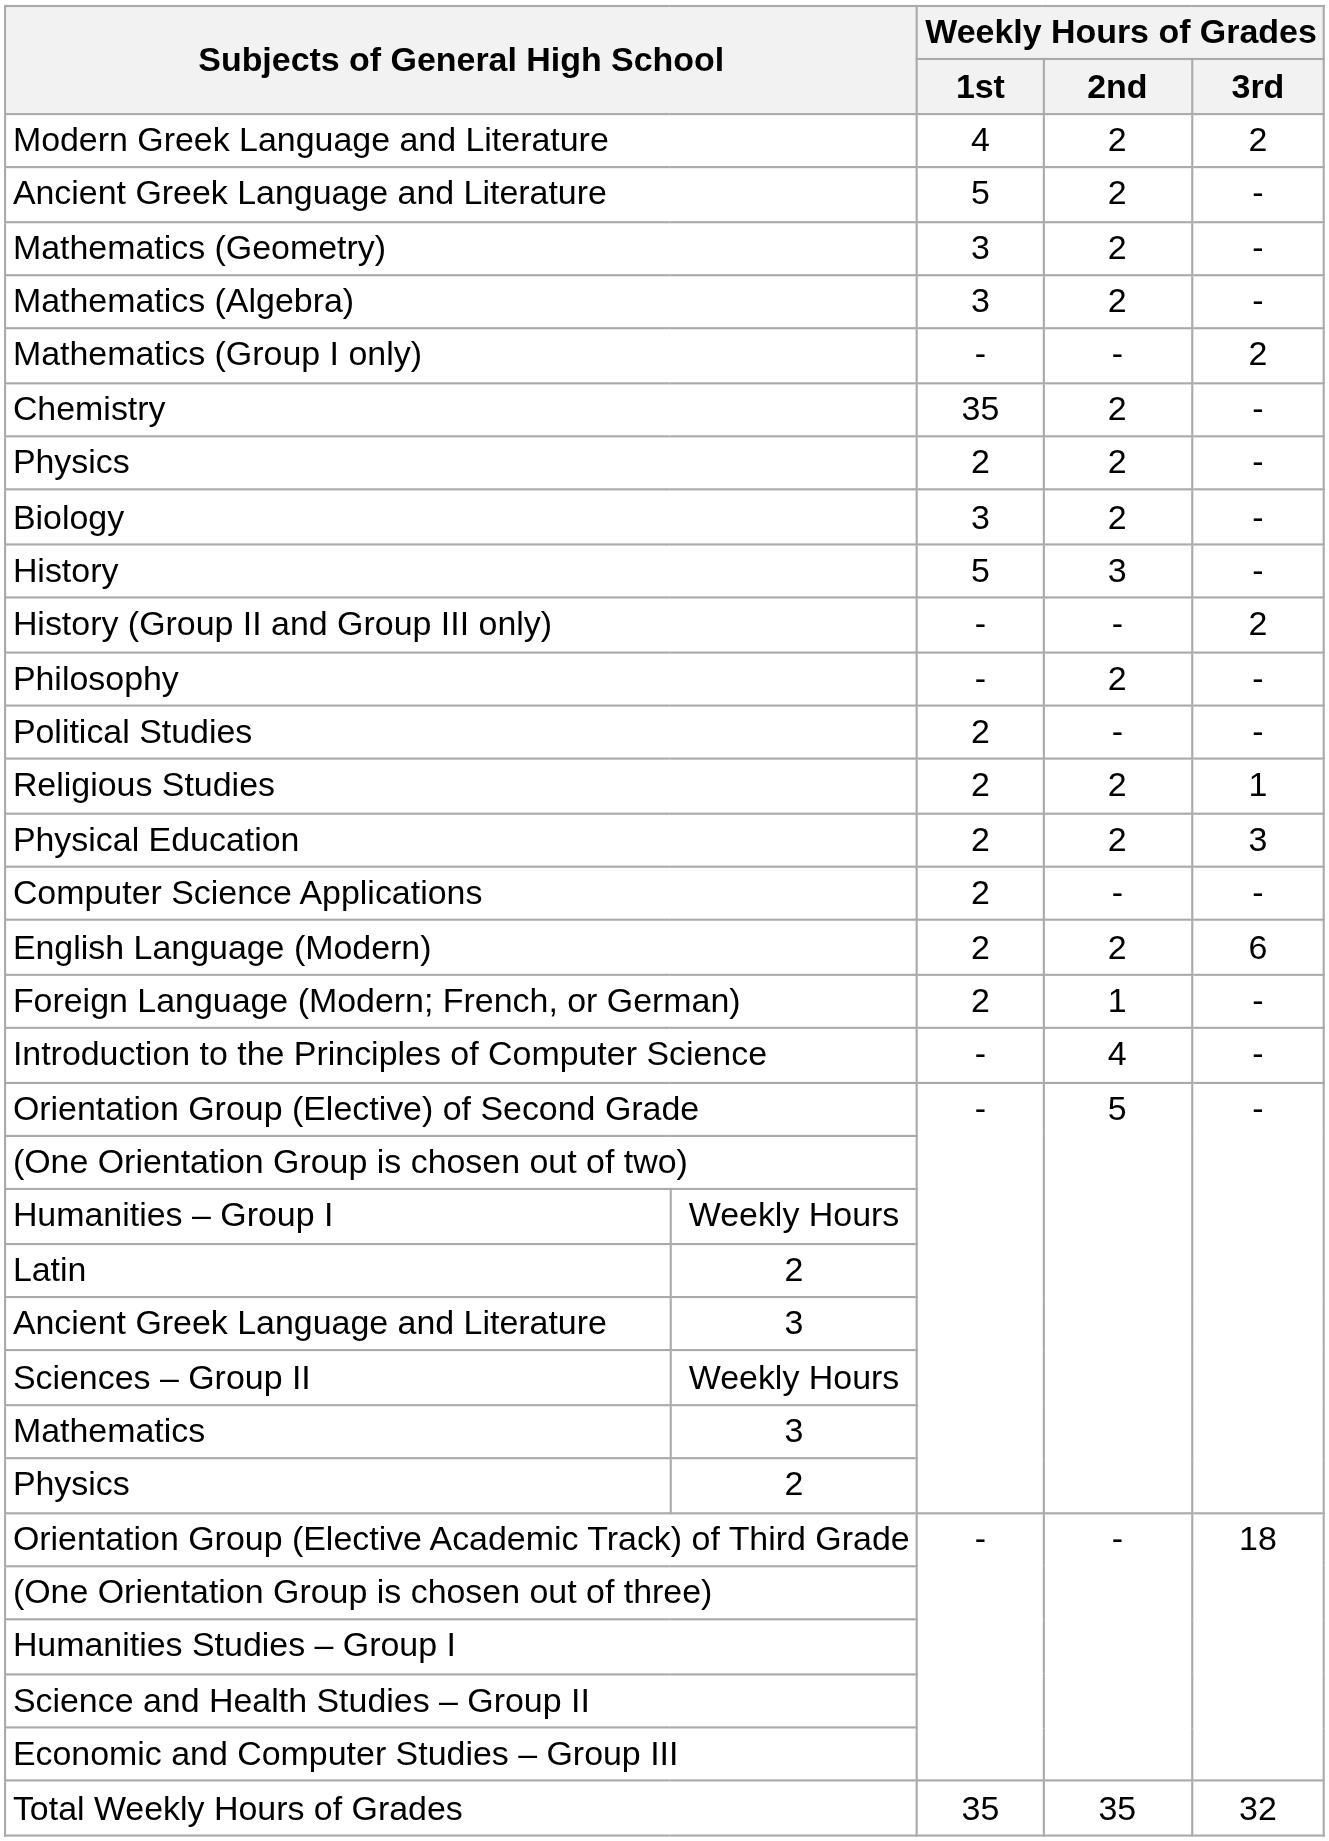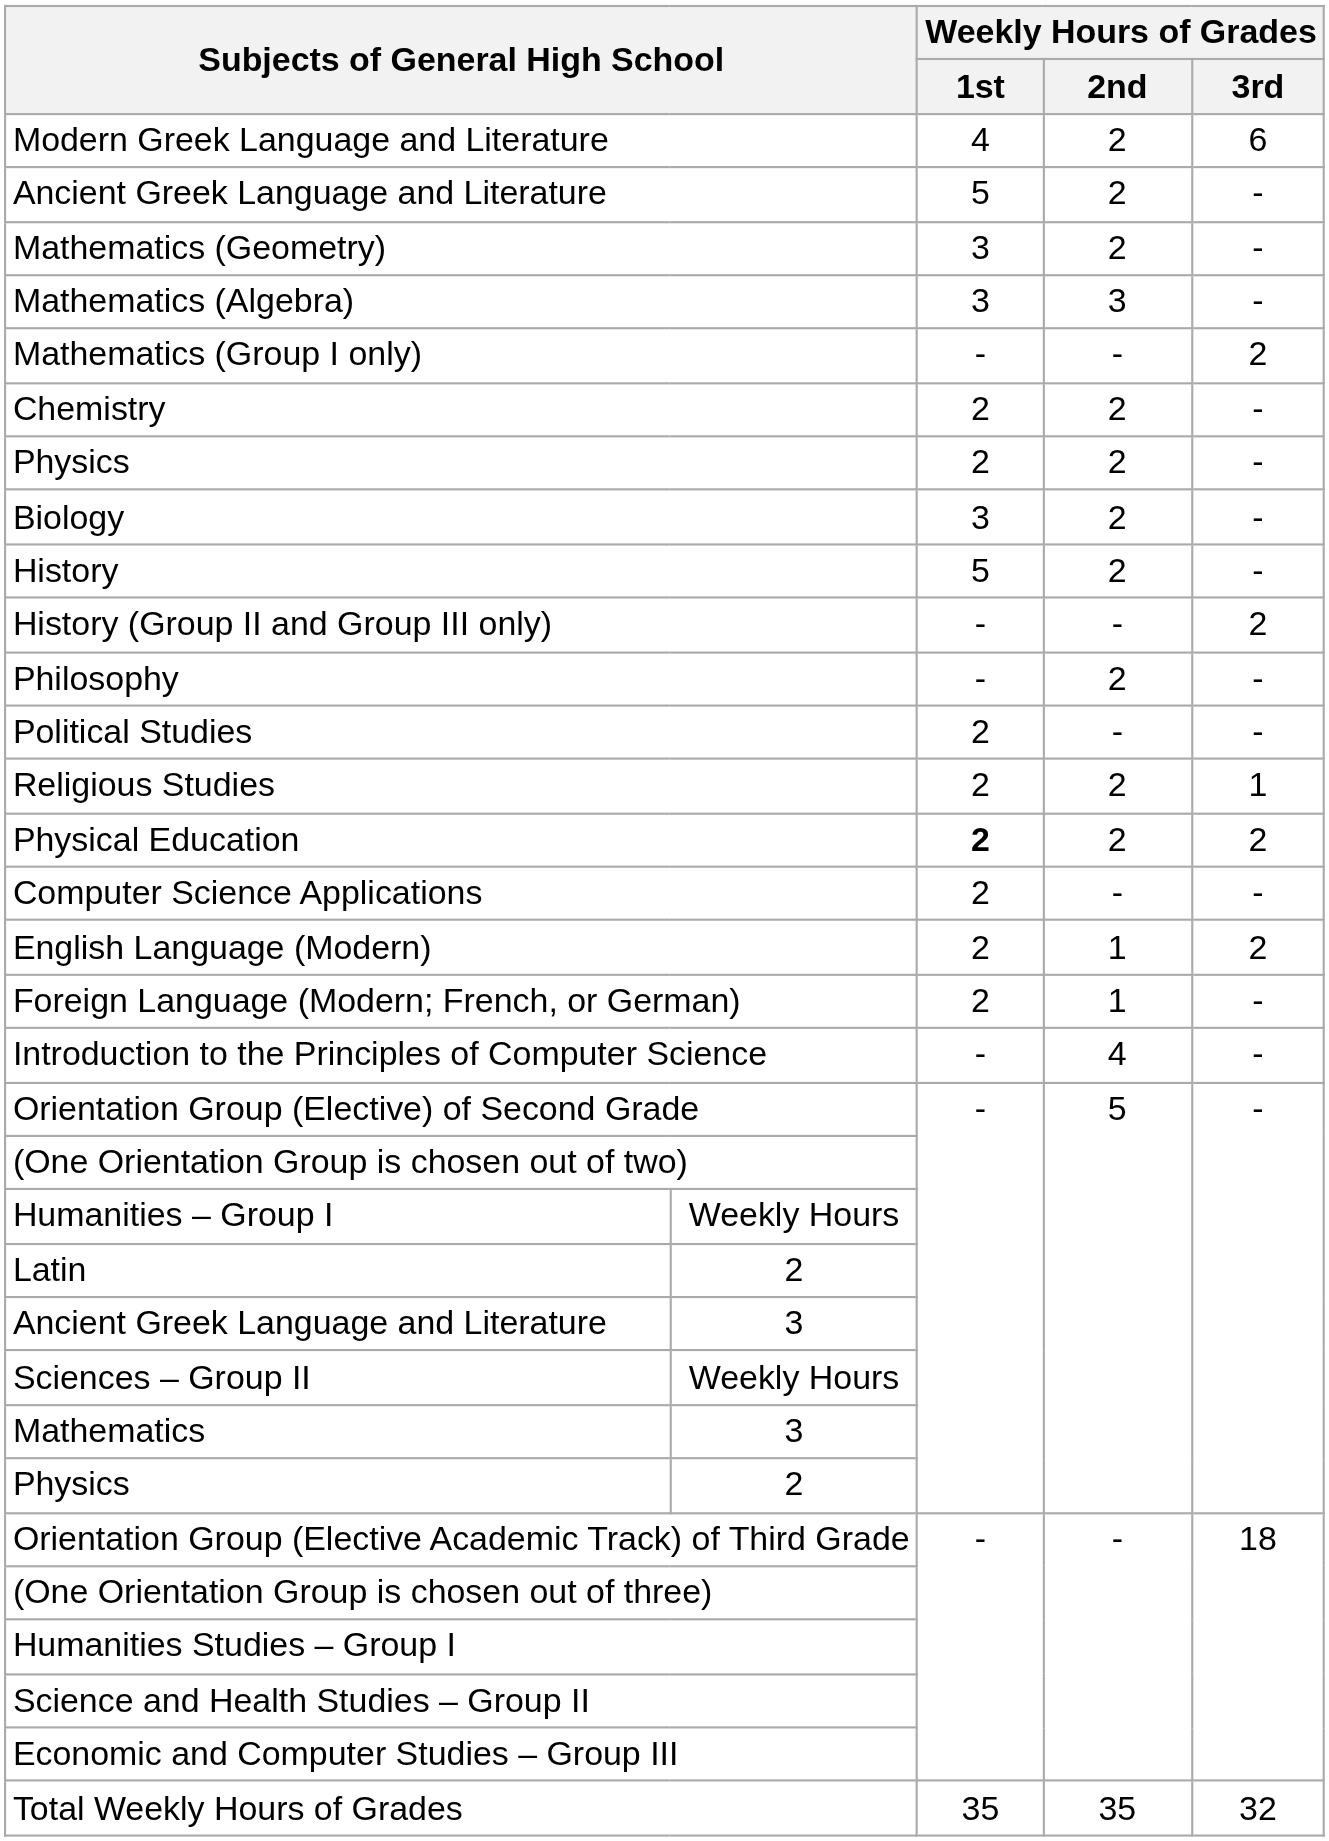(1258, 139) 2 -> (1258, 139) 6
(1117, 301) 2 -> (1117, 301) 3
(980, 408) 35 -> (980, 408) 2
(1117, 570) 3 -> (1117, 570) 2
(980, 839) normal -> (980, 839) bold
(1258, 839) 3 -> (1258, 839) 2
(1117, 946) 2 -> (1117, 946) 1
(1258, 946) 6 -> (1258, 946) 2
